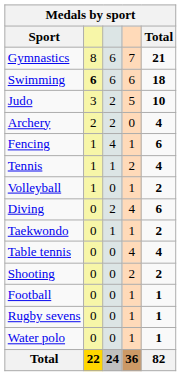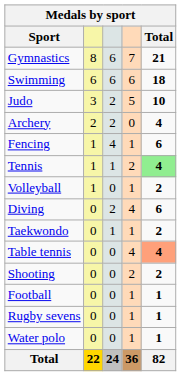(93, 79) bold -> (93, 79) normal
(159, 166) no background -> (159, 166) lightgreen background
(159, 252) no background -> (159, 252) lightsalmon background
